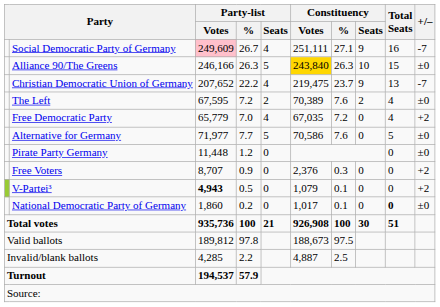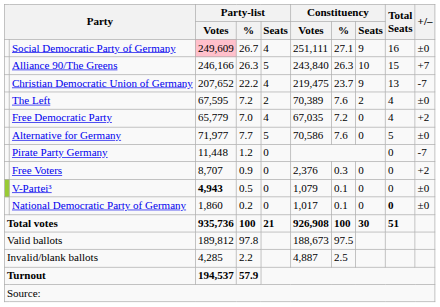(422, 48) -7 -> (423, 48) ±0
(311, 65) gold background -> (311, 65) no background
(423, 65) ±0 -> (423, 65) +7
(423, 153) ±0 -> (422, 153) -7
(423, 188) +2 -> (423, 188) ±0
